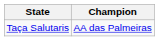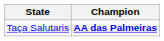(113, 28) normal -> (115, 28) bold
